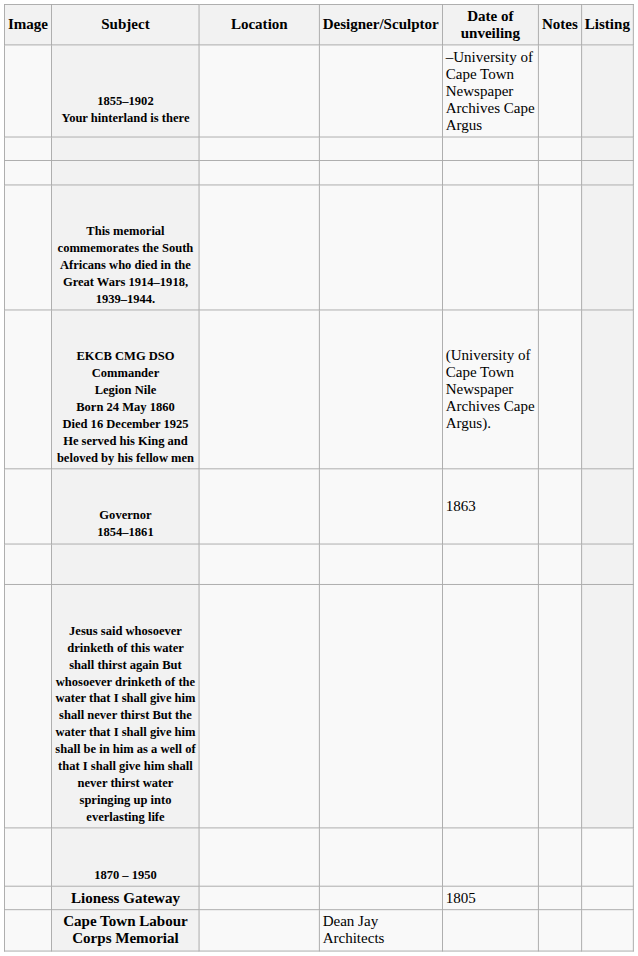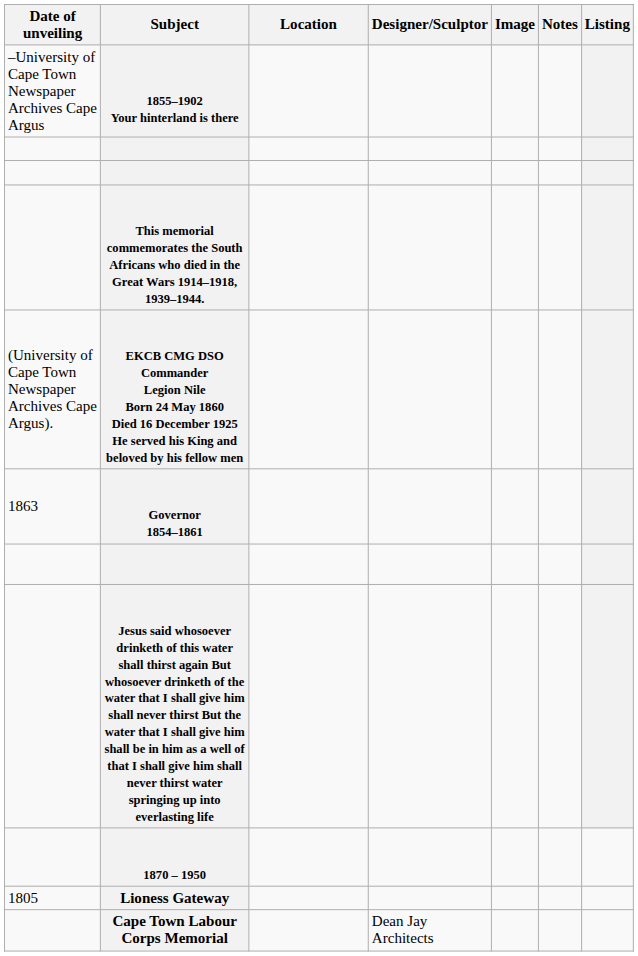columns swapped: (28, 24) <-> (490, 24)
